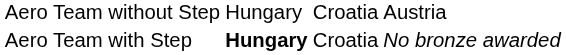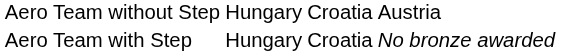(266, 40) bold -> (264, 40) normal
